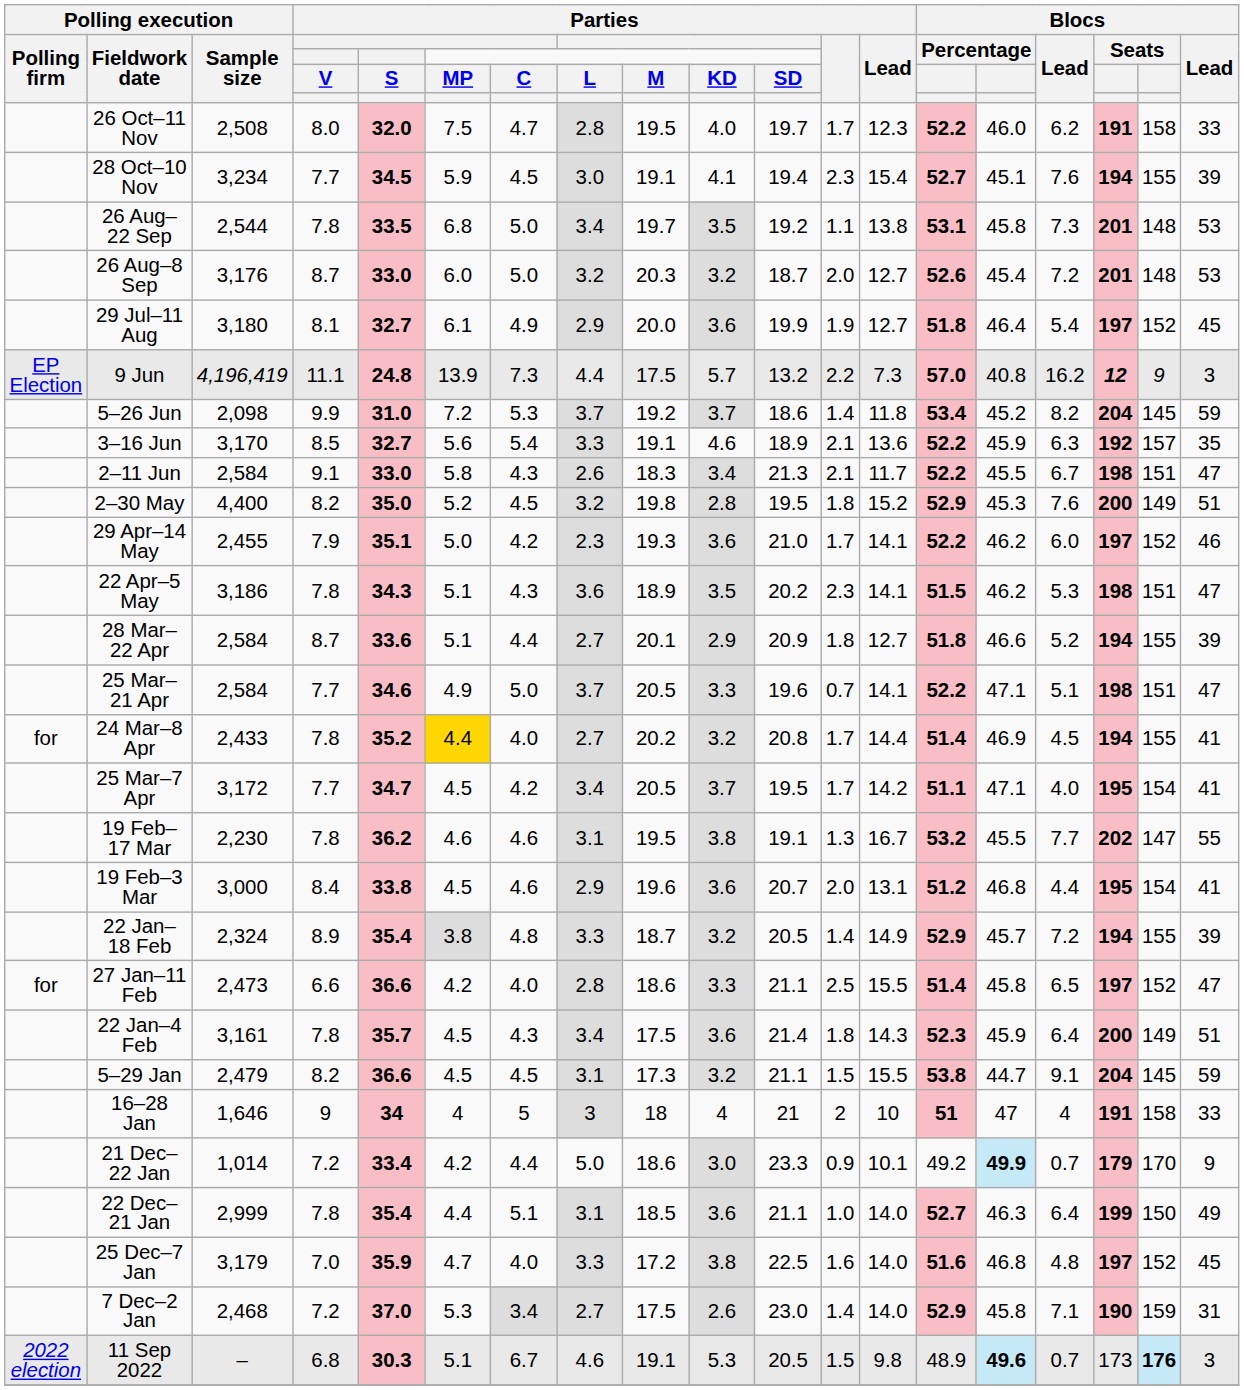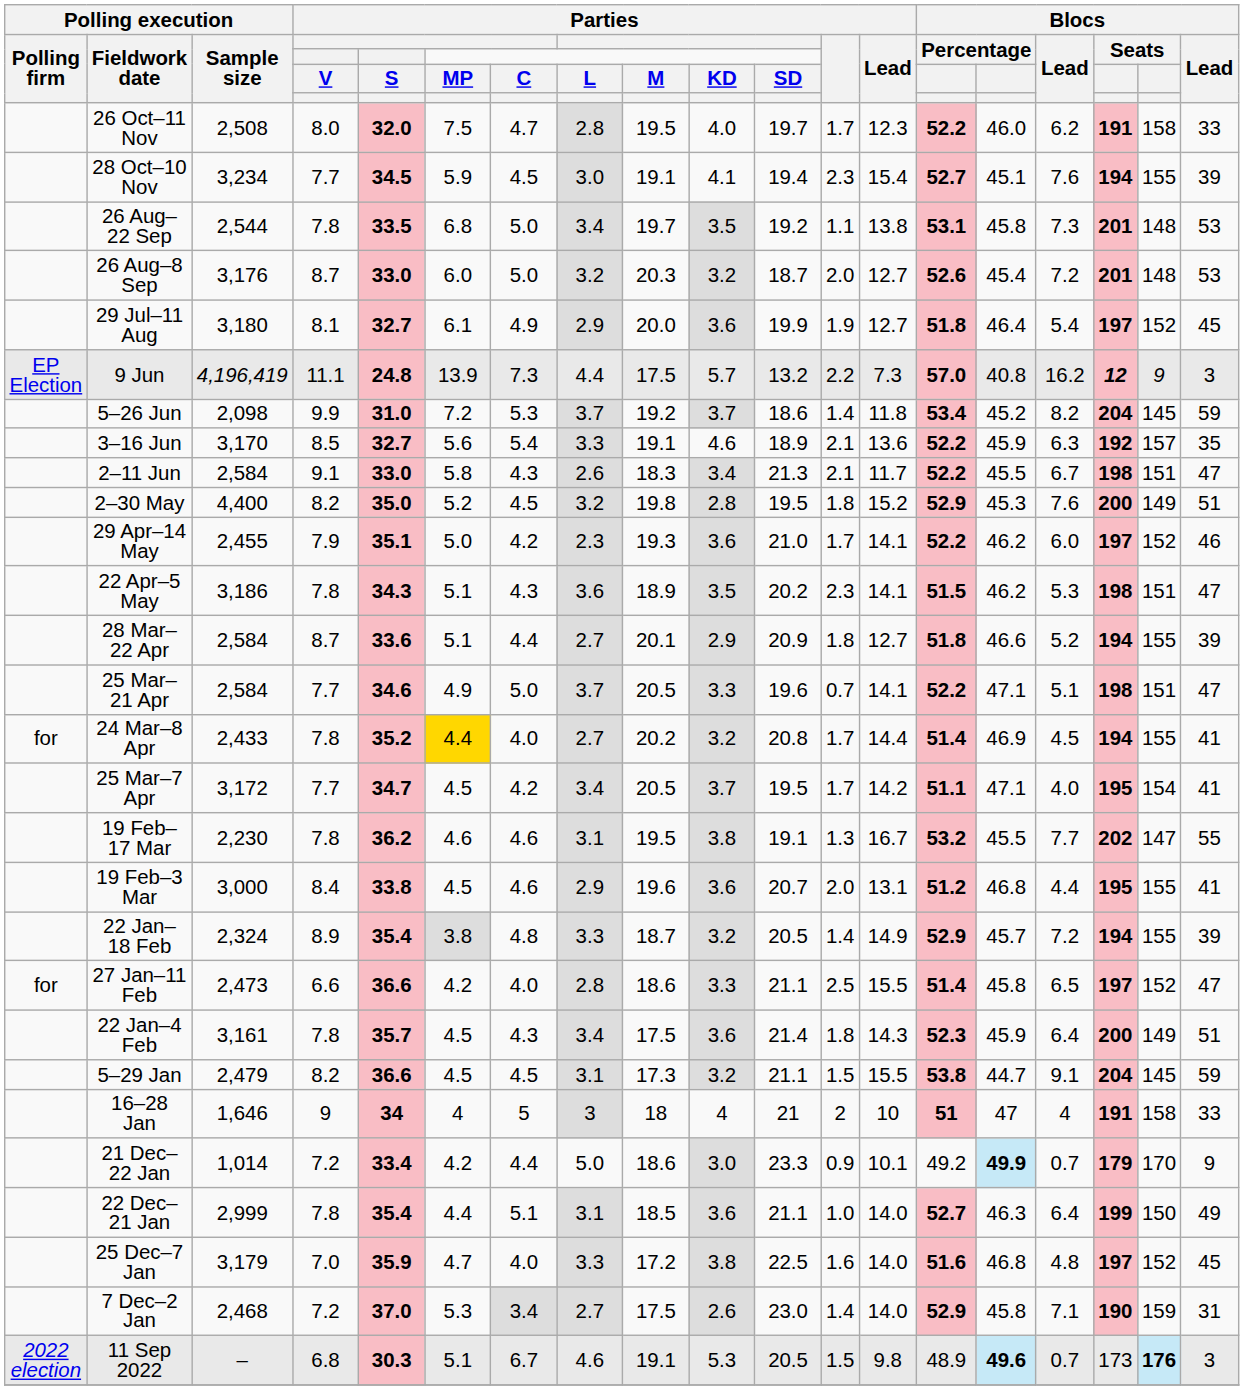(1159, 887) 154 -> (1159, 887) 155
